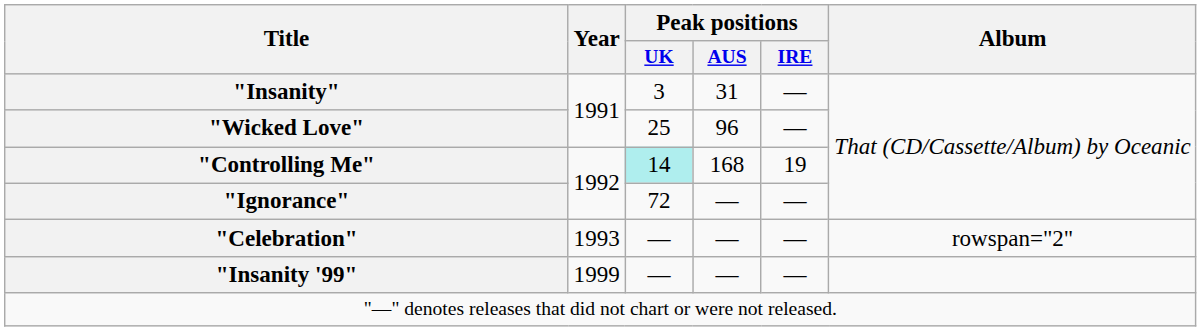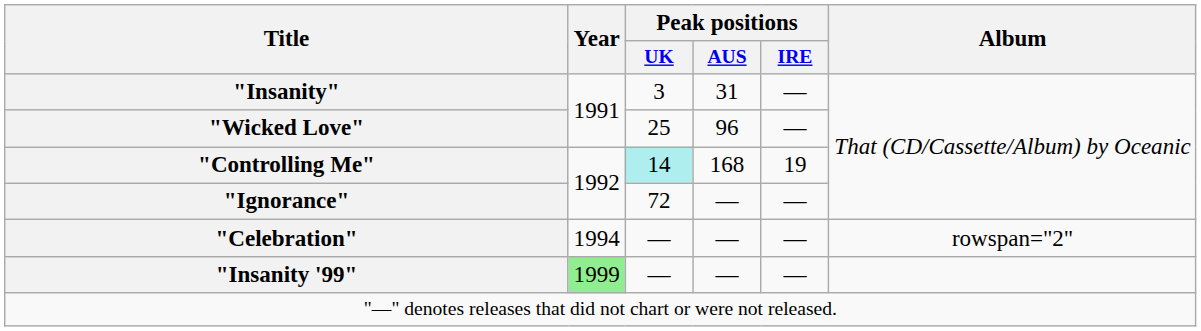(597, 237) 1993 -> (597, 237) 1994
(597, 274) no background -> (597, 274) lightgreen background
